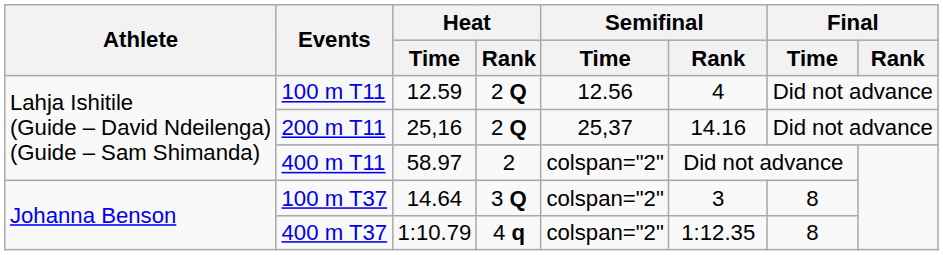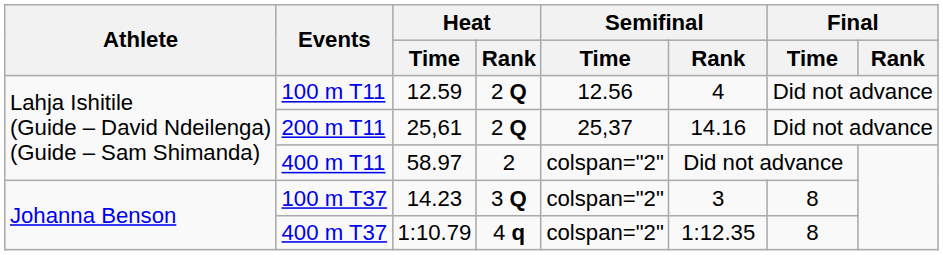(434, 128) 25,16 -> (434, 128) 25,61
(434, 198) 14.64 -> (434, 198) 14.23
